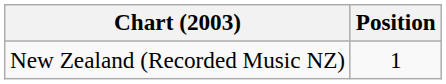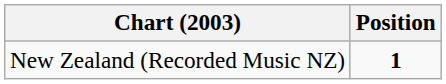(396, 59) normal -> (396, 59) bold
